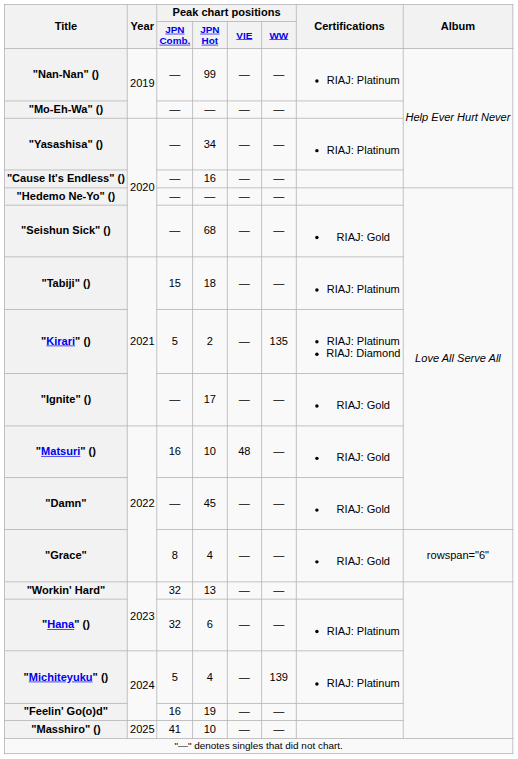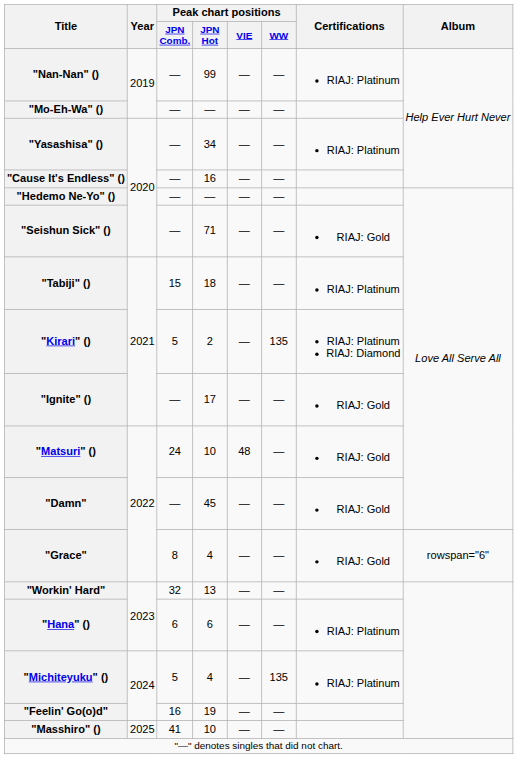(210, 231) 68 -> (210, 231) 71
(175, 451) 16 -> (175, 451) 24
(175, 625) 32 -> (175, 625) 6
(279, 677) 139 -> (279, 677) 135
